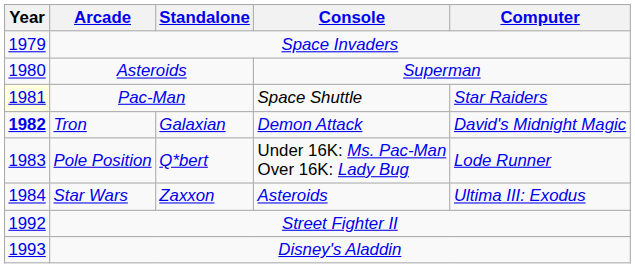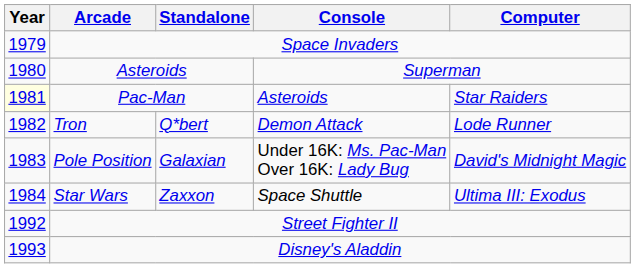(310, 97) Space Shuttle -> (293, 97) Asteroids
(27, 124) bold -> (27, 124) normal
(192, 124) Galaxian -> (184, 124) Q*bert
(540, 124) David's Midnight Magic -> (503, 124) Lode Runner
(184, 160) Q*bert -> (192, 160) Galaxian
(503, 160) Lode Runner -> (540, 160) David's Midnight Magic
(293, 196) Asteroids -> (310, 196) Space Shuttle
